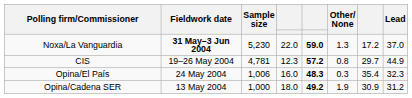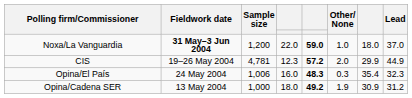(259, 45) 5,230 -> (259, 45) 1,200
(343, 45) 1.3 -> (343, 45) 1.0
(370, 45) 17.2 -> (370, 45) 18.0
(343, 62) 0.8 -> (343, 62) 2.0
(370, 62) 29.7 -> (370, 62) 29.9
